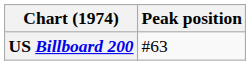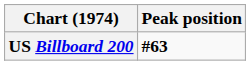(155, 45) normal -> (155, 45) bold
